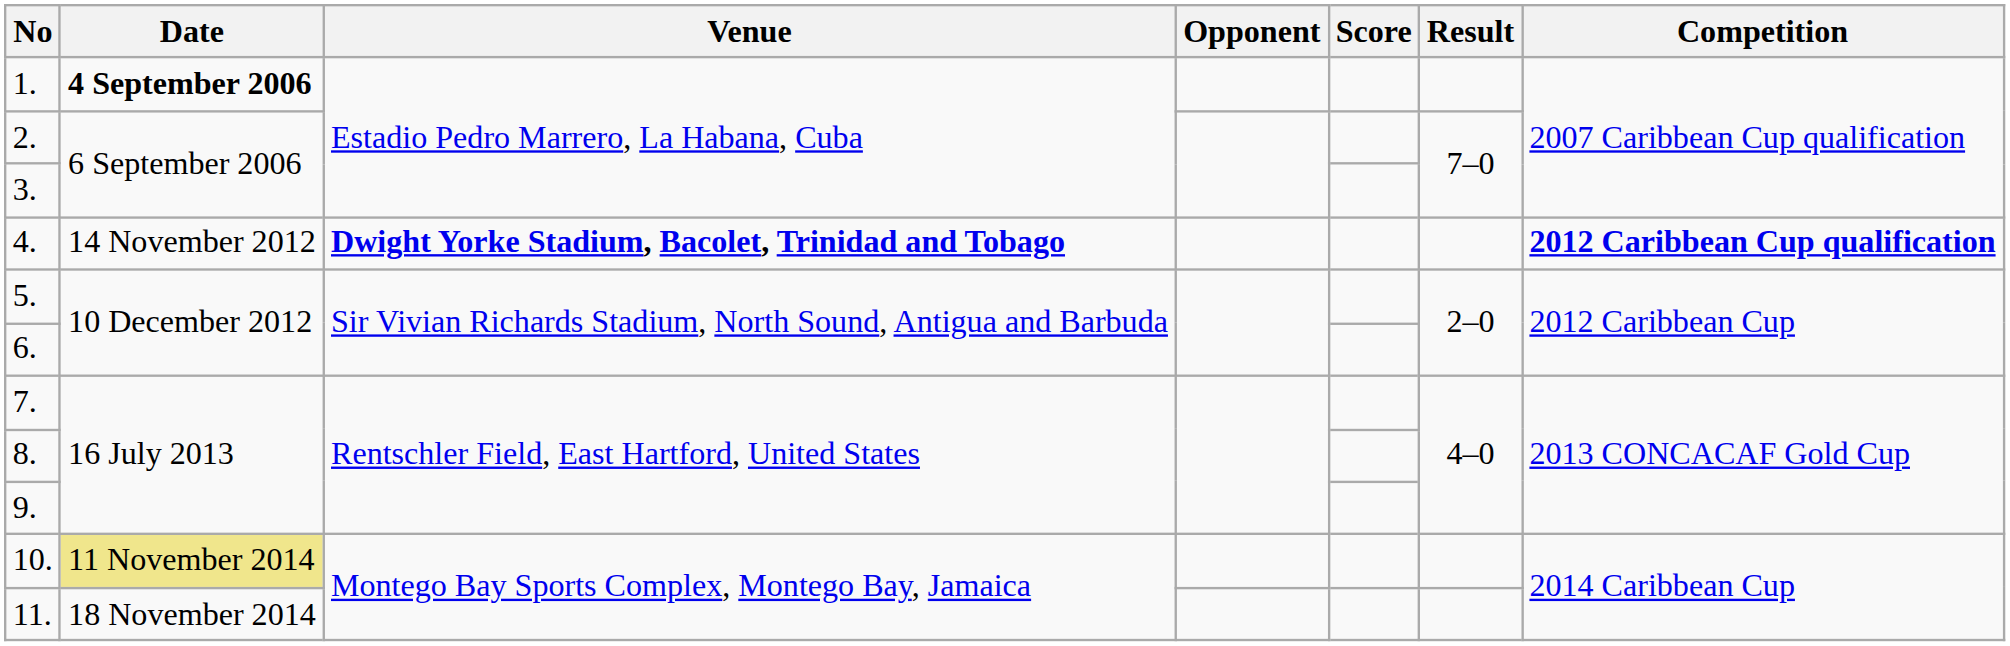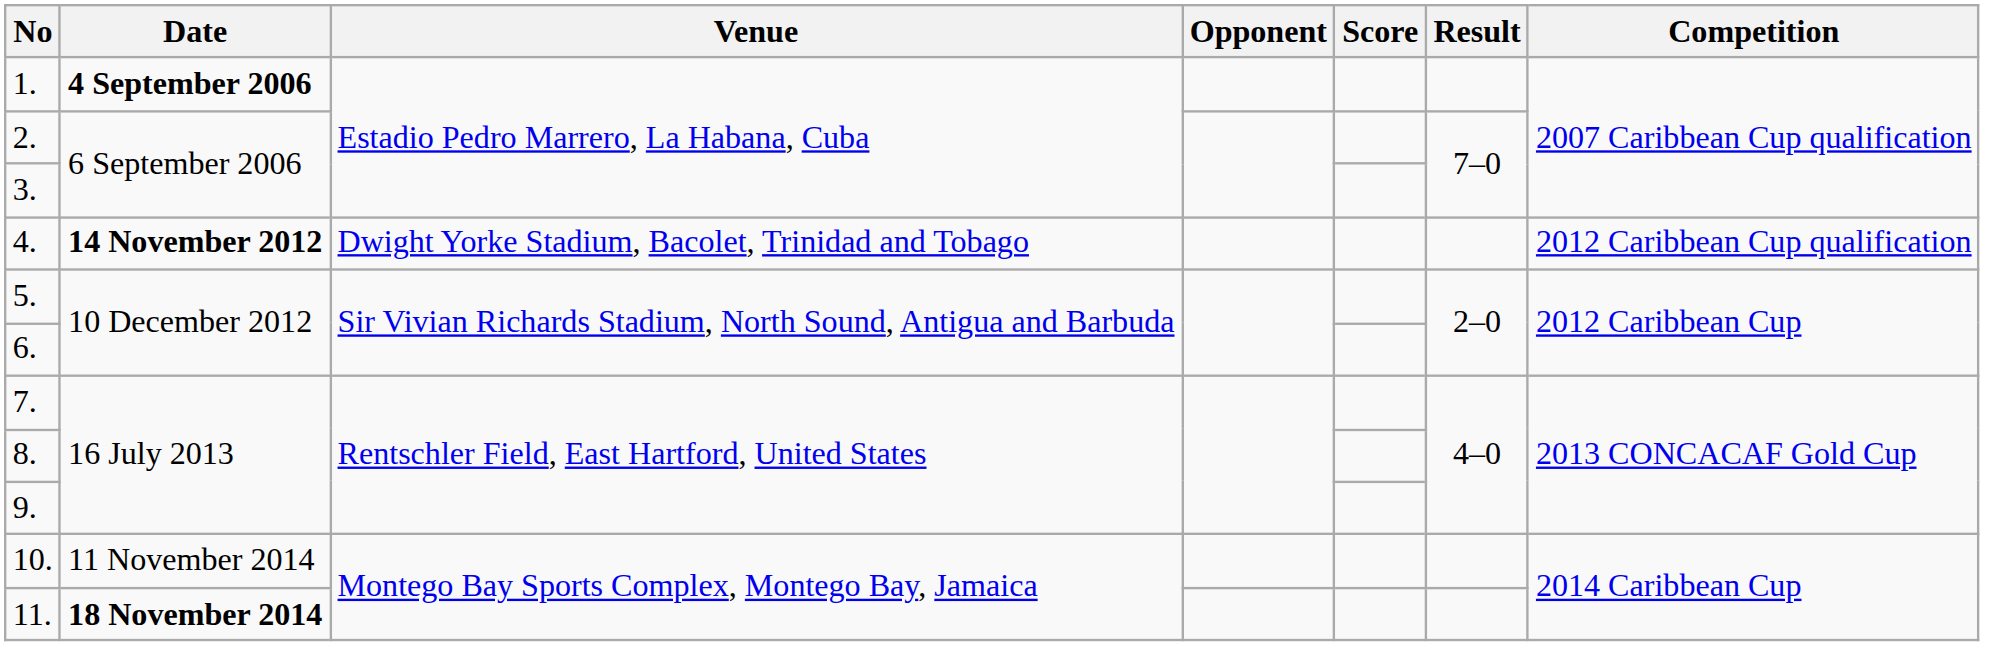(192, 242) normal -> (195, 242) bold
(698, 242) bold -> (683, 242) normal
(1762, 242) bold -> (1754, 242) normal
(191, 560) khaki background -> (191, 560) no background
(192, 613) normal -> (195, 613) bold
